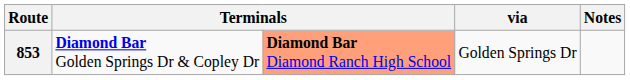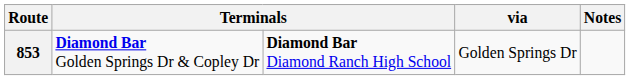(359, 52) lightsalmon background -> (359, 52) no background
